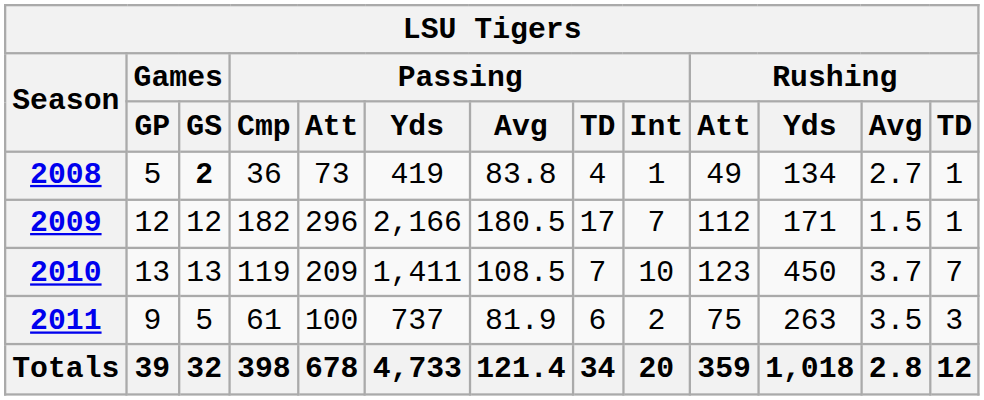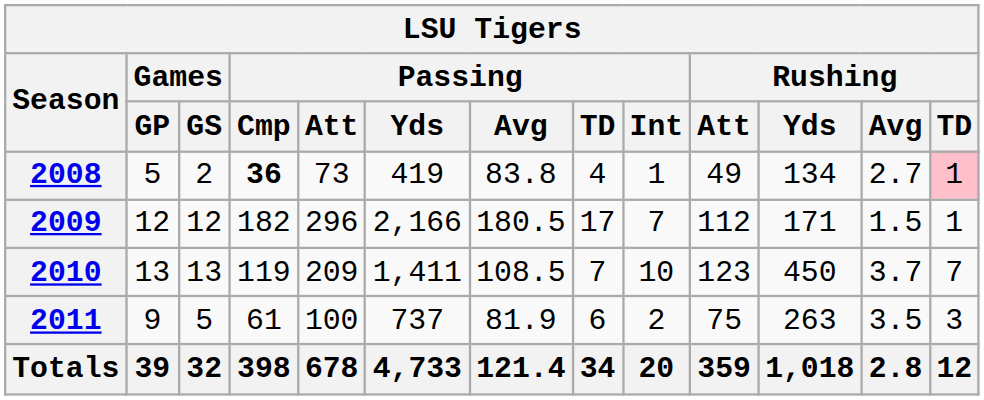(204, 175) bold -> (204, 175) normal
(264, 175) normal -> (264, 175) bold
(954, 175) no background -> (954, 175) pink background
